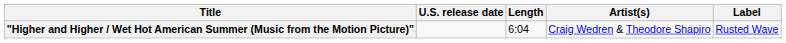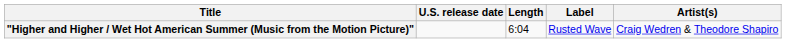columns swapped: (629, 12) <-> (747, 12)
